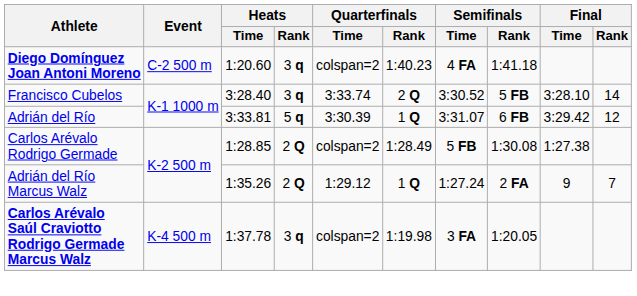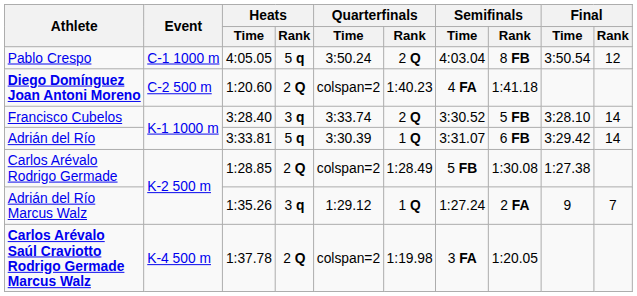+ row: (50, 58)
(294, 66) 3 q -> (294, 88) 2 Q
(612, 117) 12 -> (613, 139) 14
(294, 184) 2 Q -> (294, 206) 3 q
(294, 237) 3 q -> (294, 258) 2 Q
